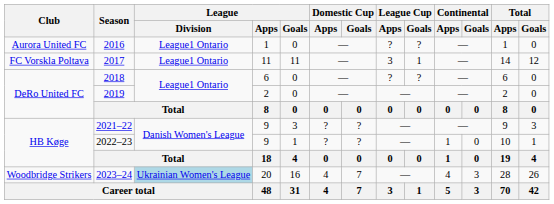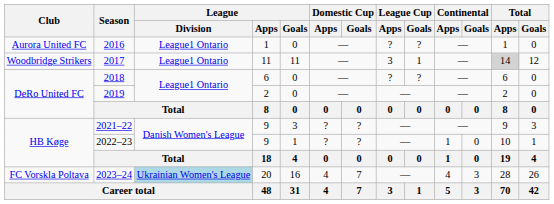(49, 61) FC Vorskla Poltava -> (49, 61) Woodbridge Strikers
(505, 61) no background -> (505, 61) lightgrey background
(49, 175) Woodbridge Strikers -> (49, 175) FC Vorskla Poltava
